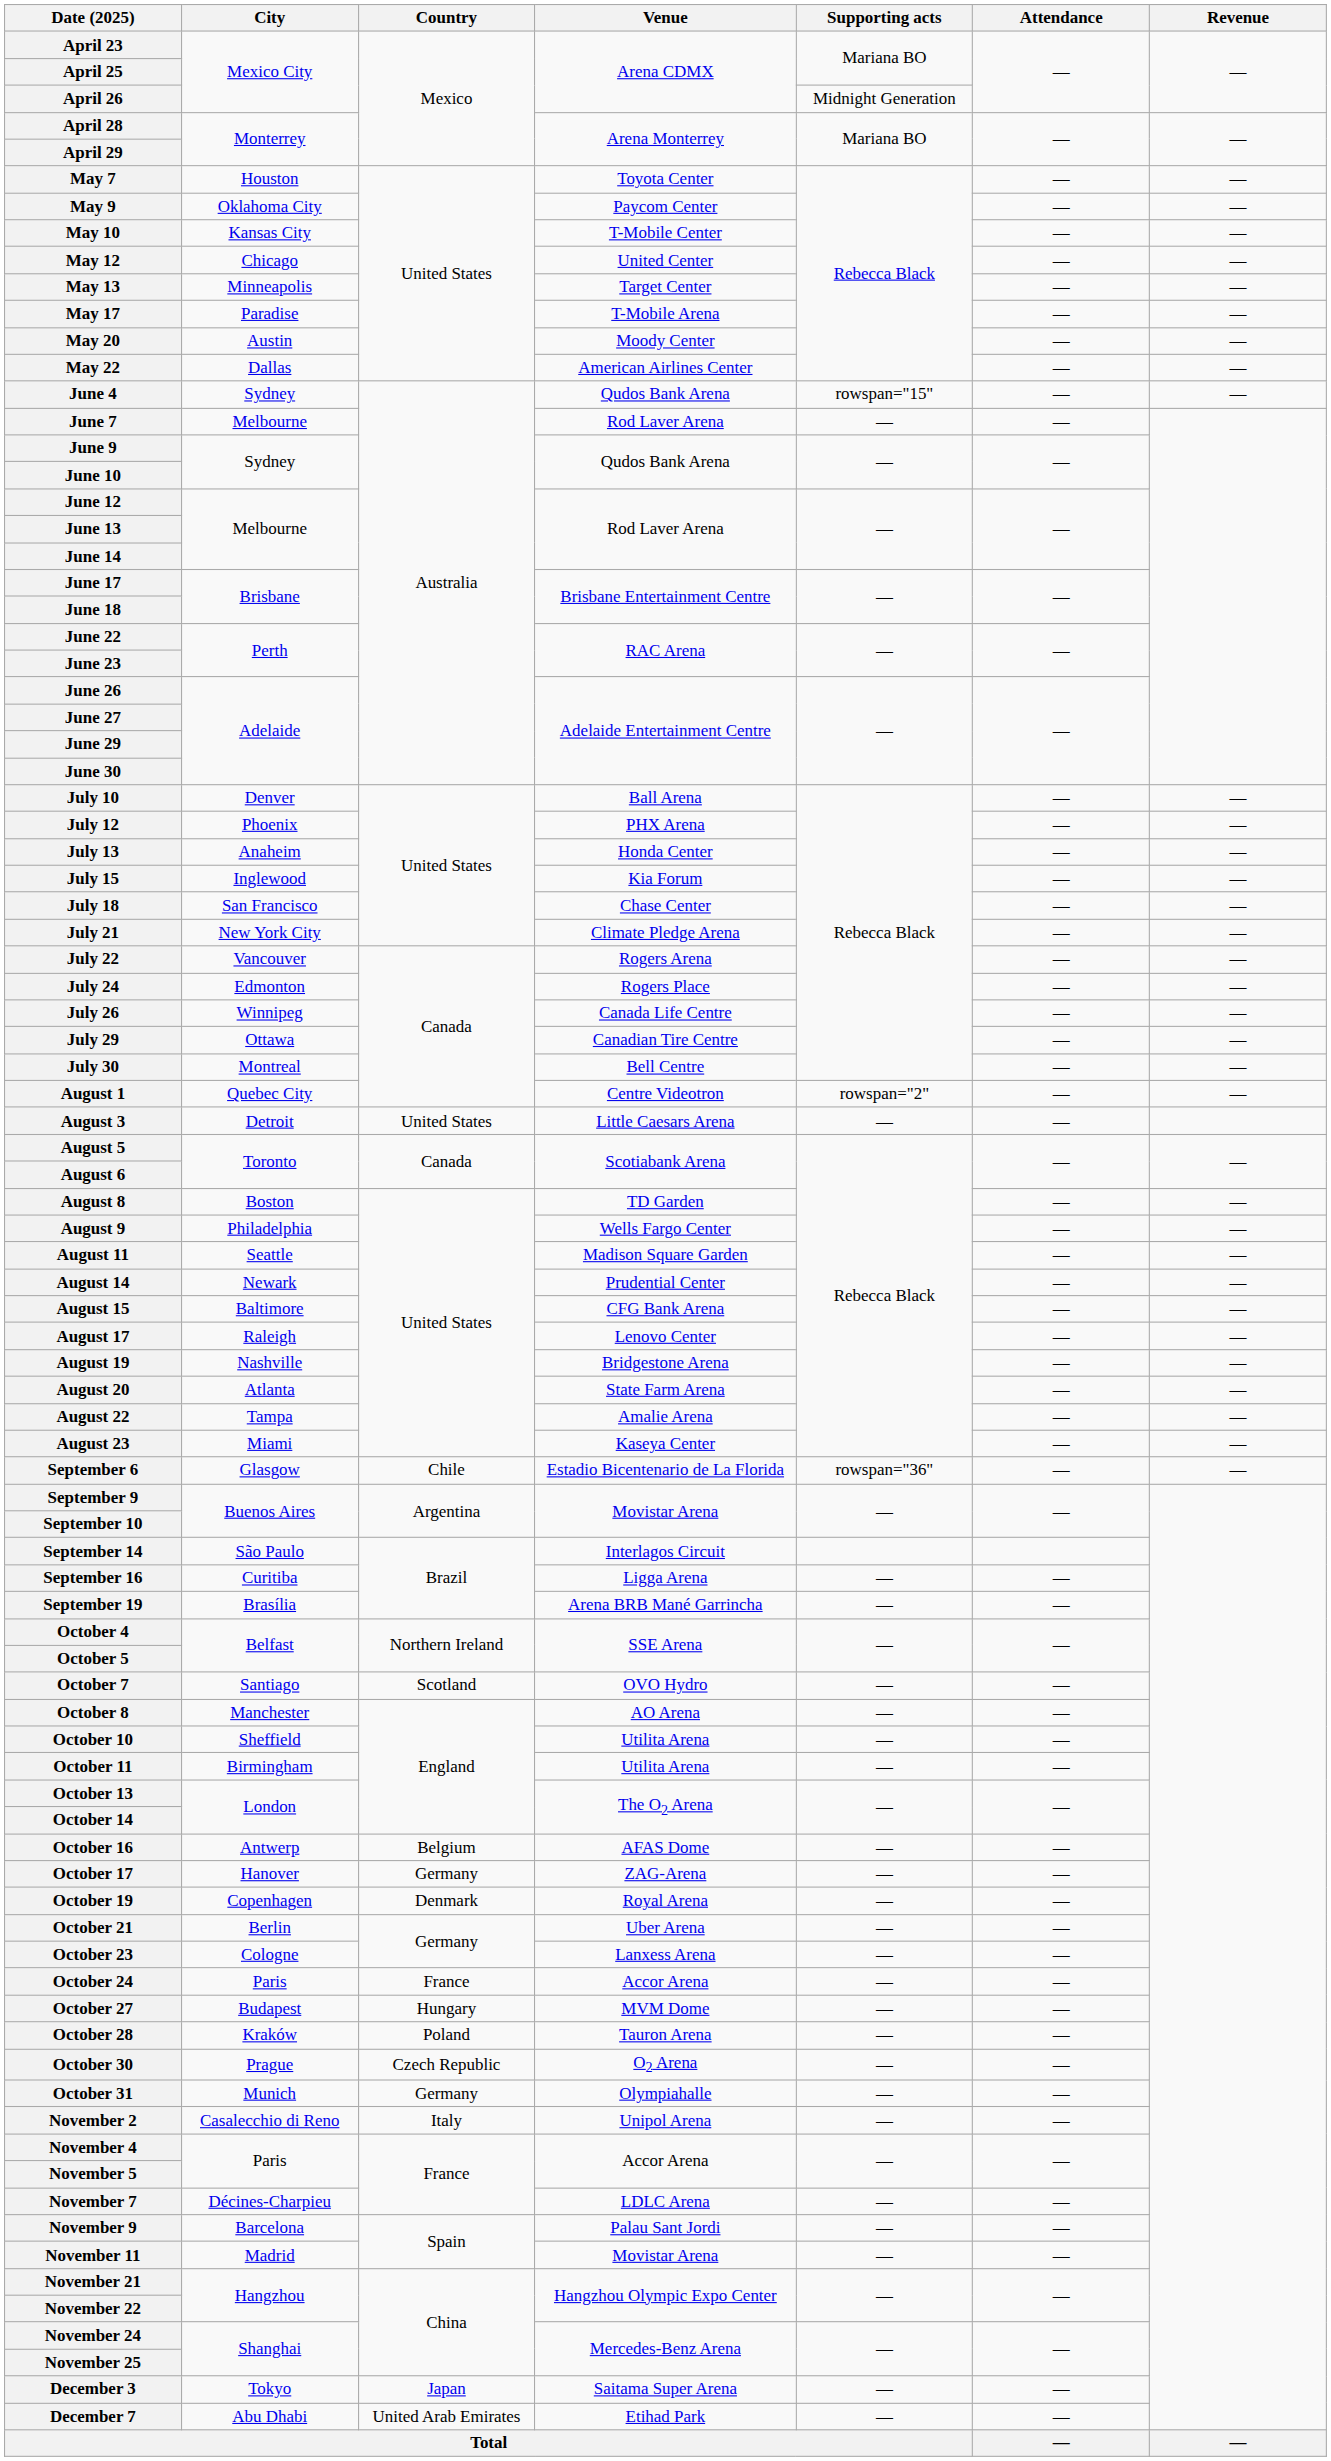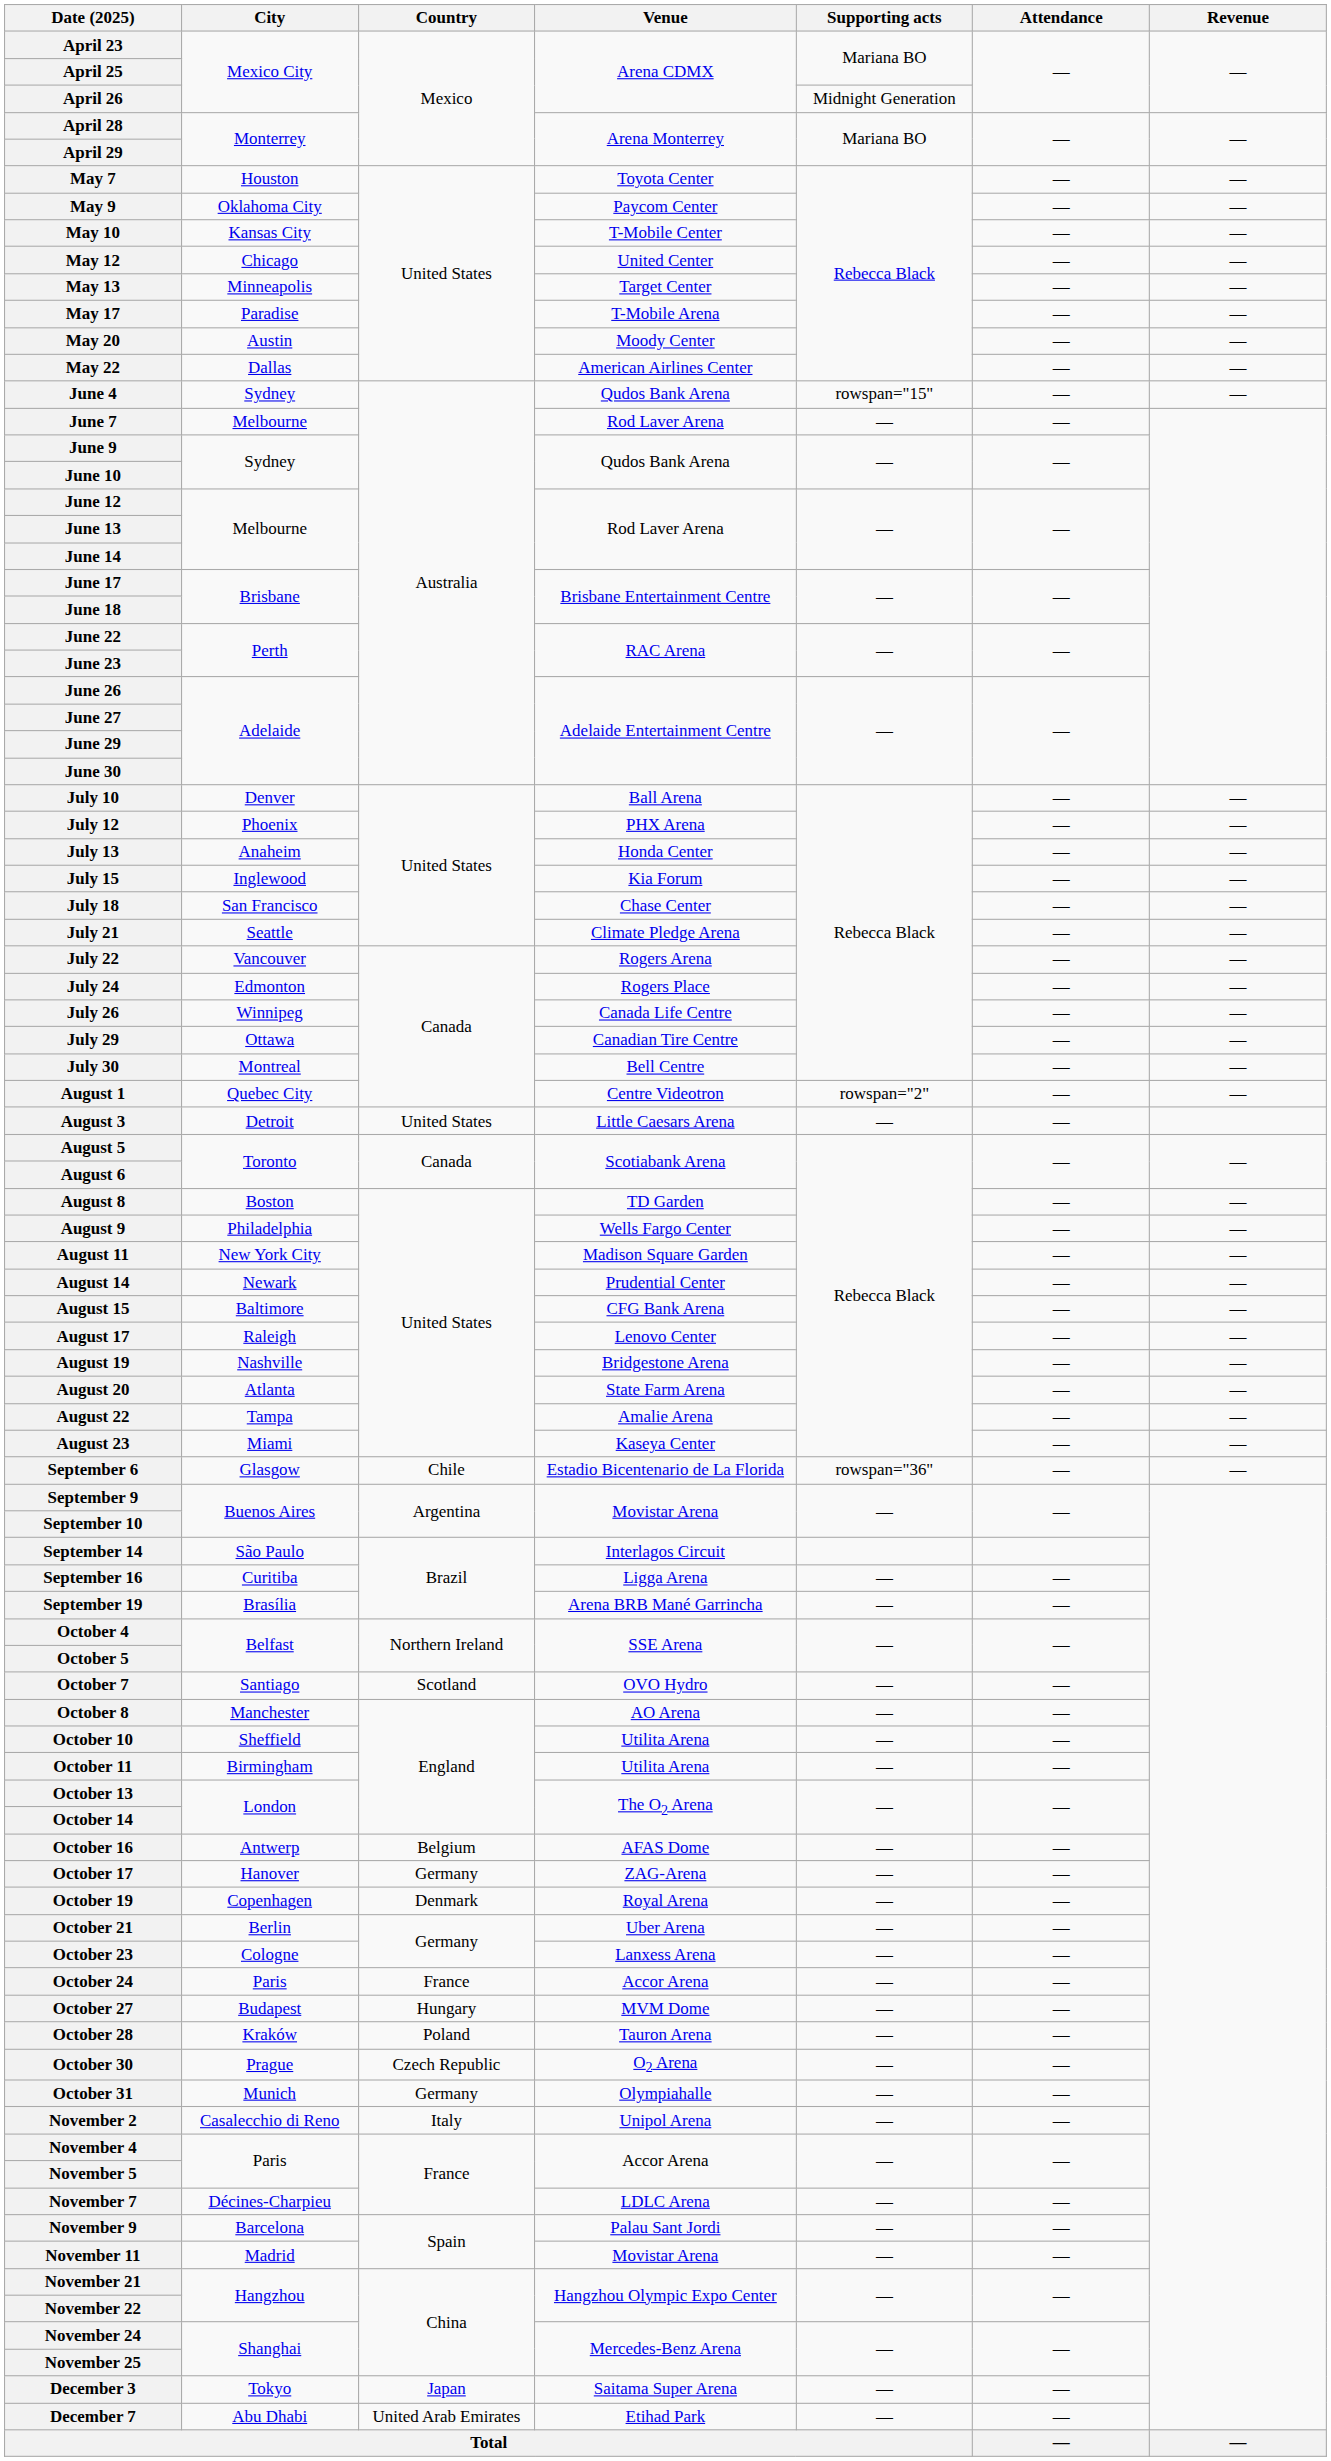(270, 932) New York City -> (270, 932) Seattle
(270, 1255) Seattle -> (270, 1255) New York City
